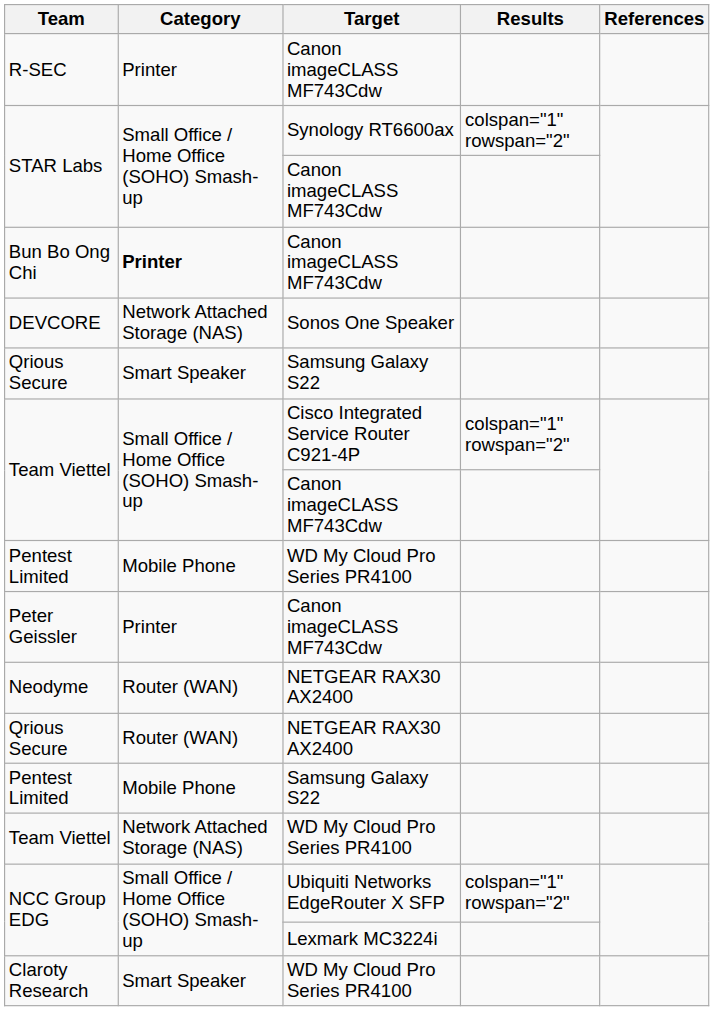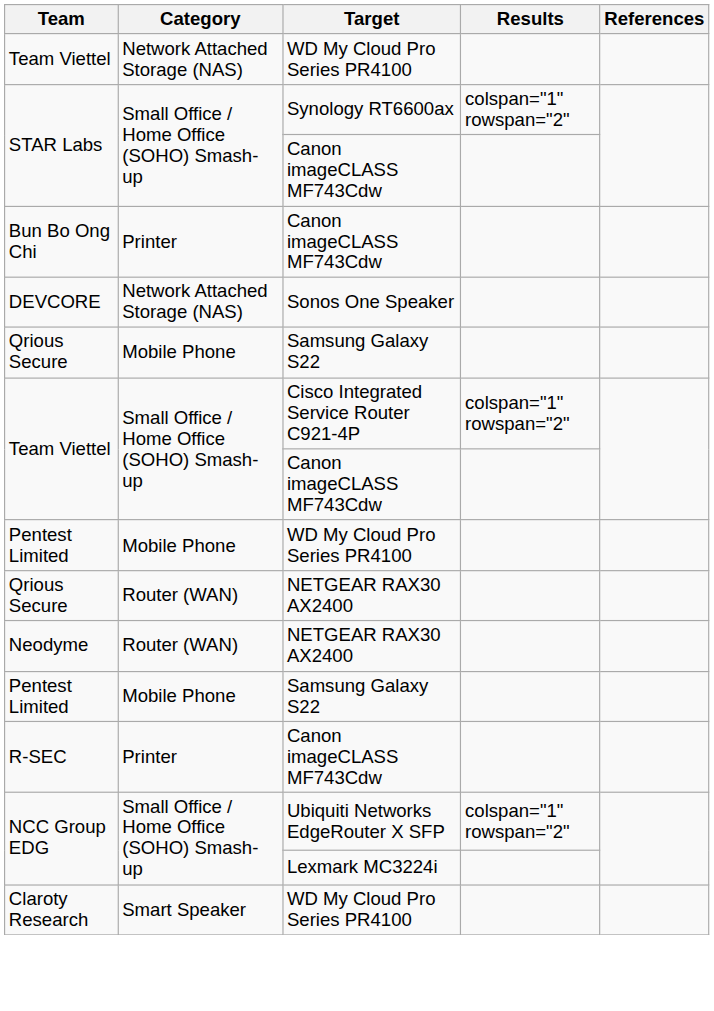rows swapped: (60, 838) <-> (38, 69)
(152, 262) bold -> (150, 241) normal
(184, 373) Smart Speaker -> (179, 352) Mobile Phone
- row: (43, 626)
rows swapped: (38, 737) <-> (49, 687)
